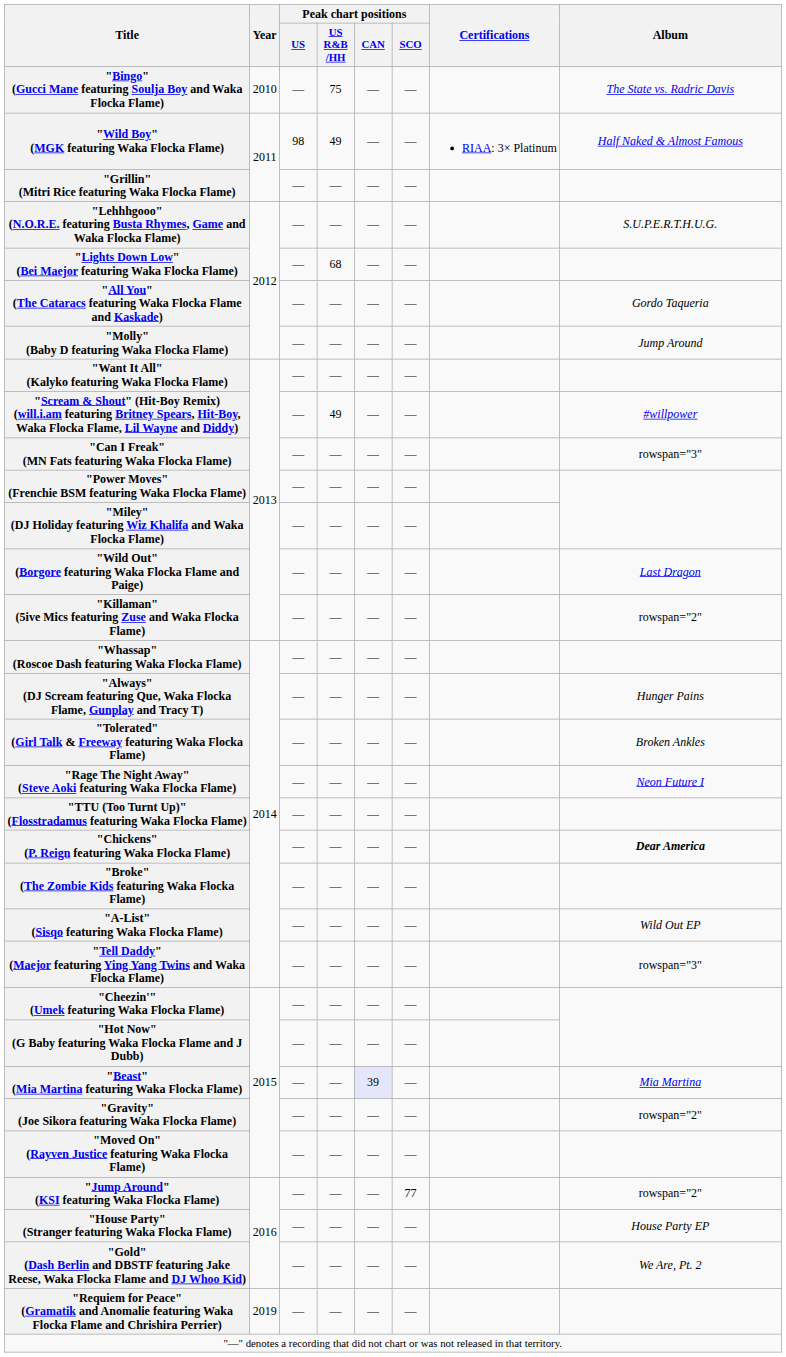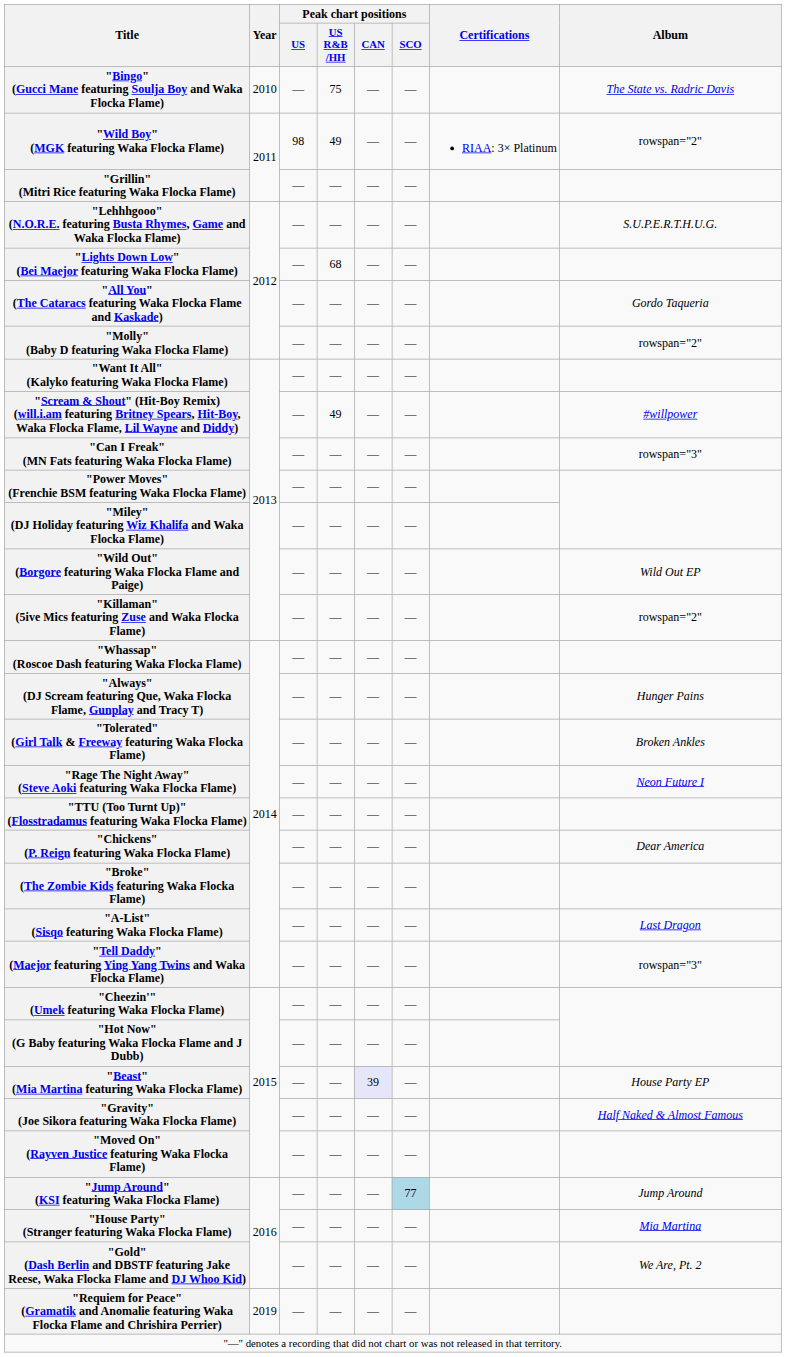(670, 141) Half Naked & Almost Famous -> (670, 141) rowspan="2"
(670, 342) Jump Around -> (670, 342) rowspan="2"
(670, 571) Last Dragon -> (670, 571) Wild Out EP
(670, 846) bold -> (670, 846) normal
(670, 925) Wild Out EP -> (670, 925) Last Dragon
(670, 1082) Mia Martina -> (670, 1082) House Party EP
(670, 1114) rowspan="2" -> (670, 1114) Half Naked & Almost Famous
(411, 1193) no background -> (411, 1193) lightblue background
(670, 1193) rowspan="2" -> (670, 1193) Jump Around
(670, 1226) House Party EP -> (670, 1226) Mia Martina
